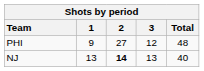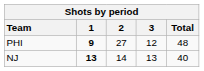(91, 43) normal -> (91, 43) bold
(91, 58) normal -> (91, 58) bold
(121, 58) bold -> (121, 58) normal
